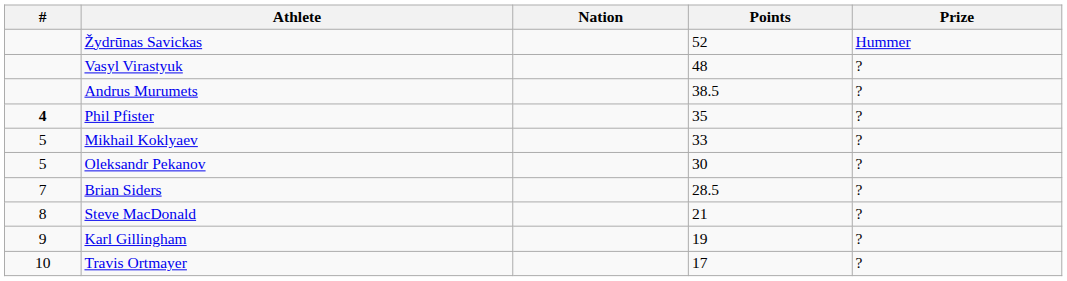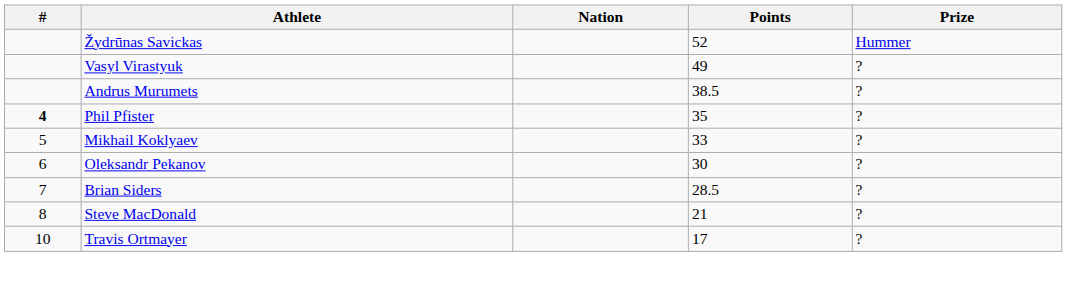(700, 66) 48 -> (700, 66) 49
(43, 165) 5 -> (43, 165) 6
- row: (136, 238)
